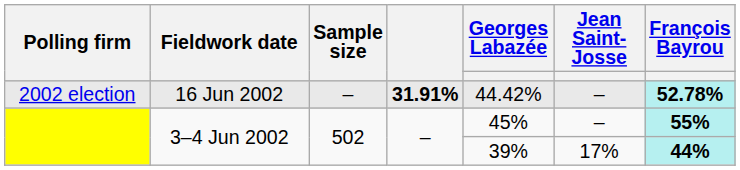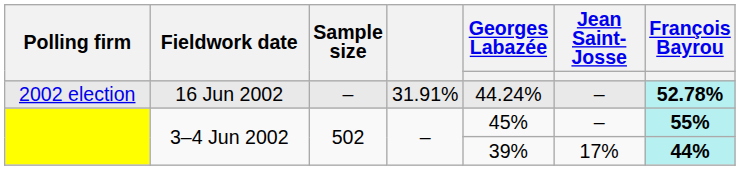(425, 95) bold -> (425, 95) normal
(508, 95) 44.42% -> (508, 95) 44.24%
